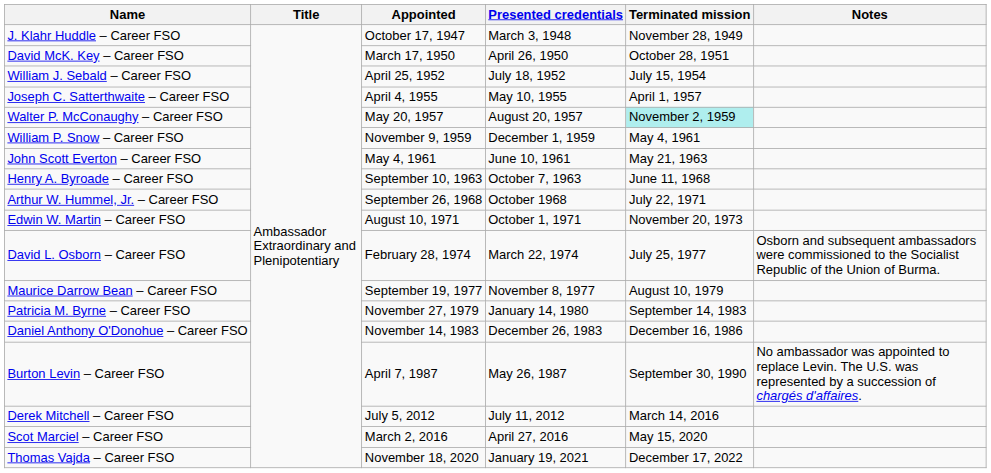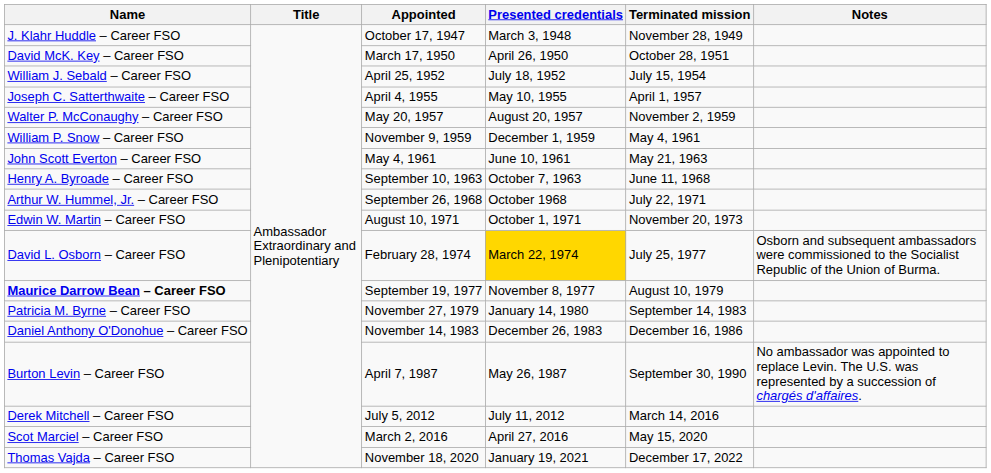(682, 117) paleturquoise background -> (682, 117) no background
(533, 255) no background -> (533, 255) gold background
(112, 290) normal -> (117, 290) bold
